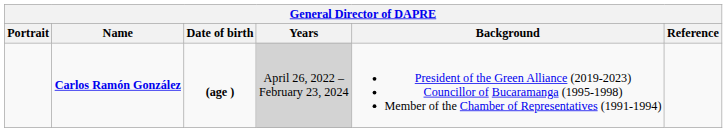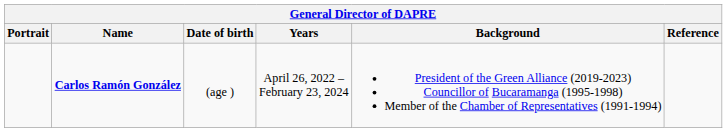(220, 92) bold -> (220, 92) normal
(304, 85) lightgrey background -> (304, 85) no background
